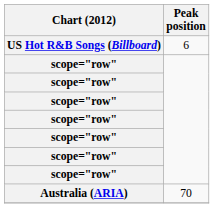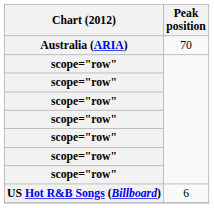rows swapped: (84, 193) <-> (84, 45)
